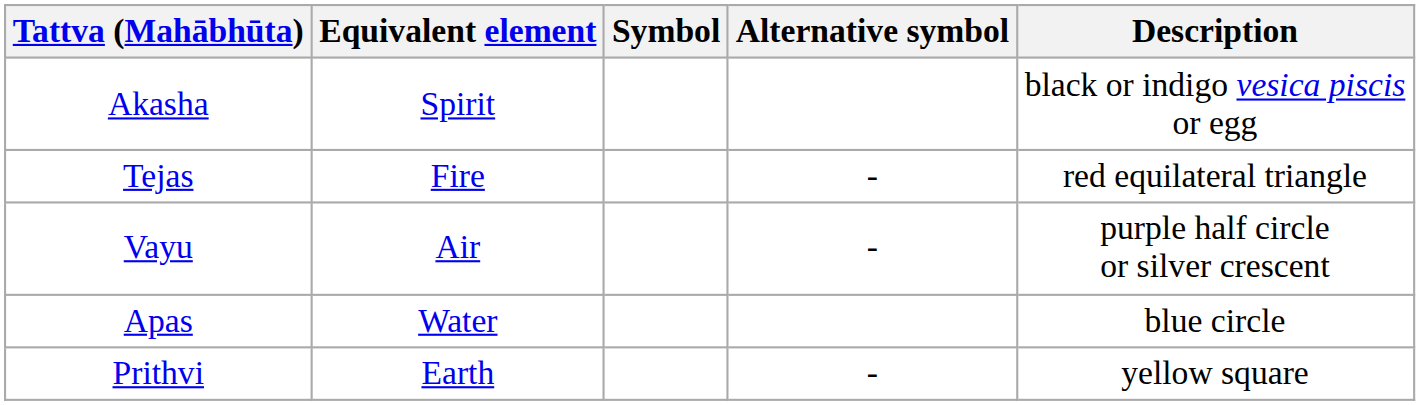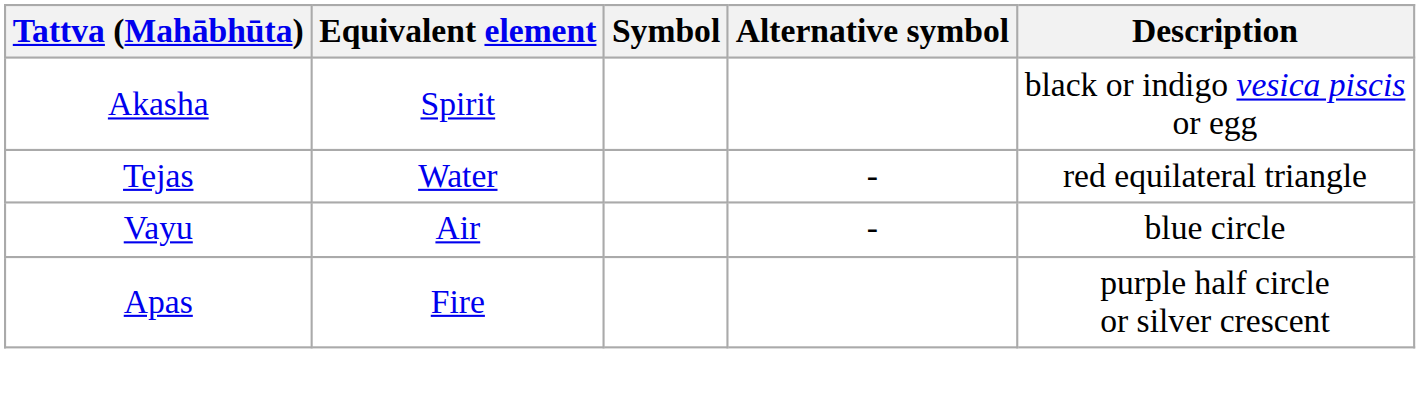(458, 175) Fire -> (458, 175) Water
(1215, 247) purple half circle or silver crescent -> (1215, 228) blue circle
(458, 319) Water -> (458, 300) Fire
(1215, 319) blue circle -> (1215, 300) purple half circle or silver crescent
- row: (158, 373)
